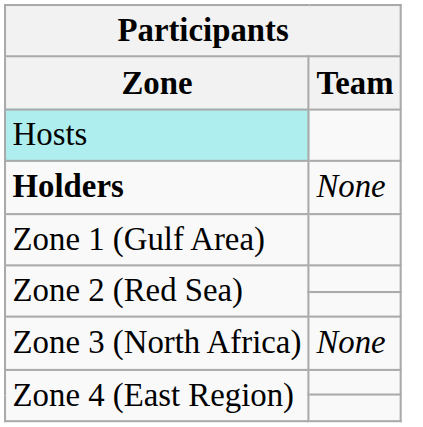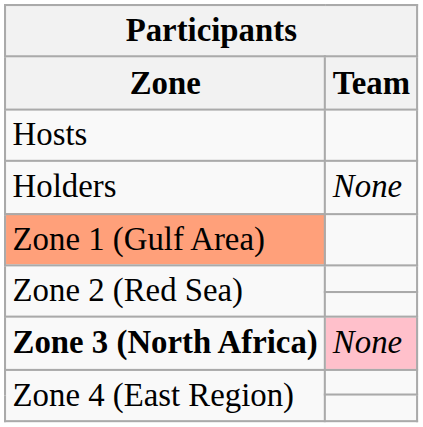(50, 134) paleturquoise background -> (50, 134) no background
(68, 186) bold -> (65, 186) normal
(139, 238) no background -> (139, 238) lightsalmon background
(157, 342) normal -> (165, 342) bold
(351, 342) no background -> (367, 342) pink background
